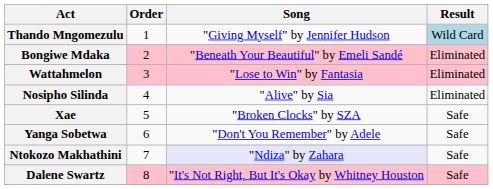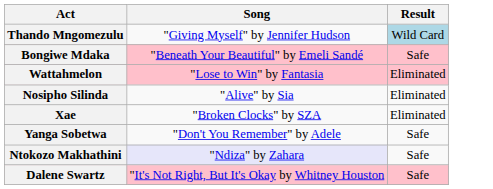- column: (146, 14)
(457, 54) Eliminated -> (418, 54) Safe
(457, 114) Safe -> (418, 114) Eliminated
